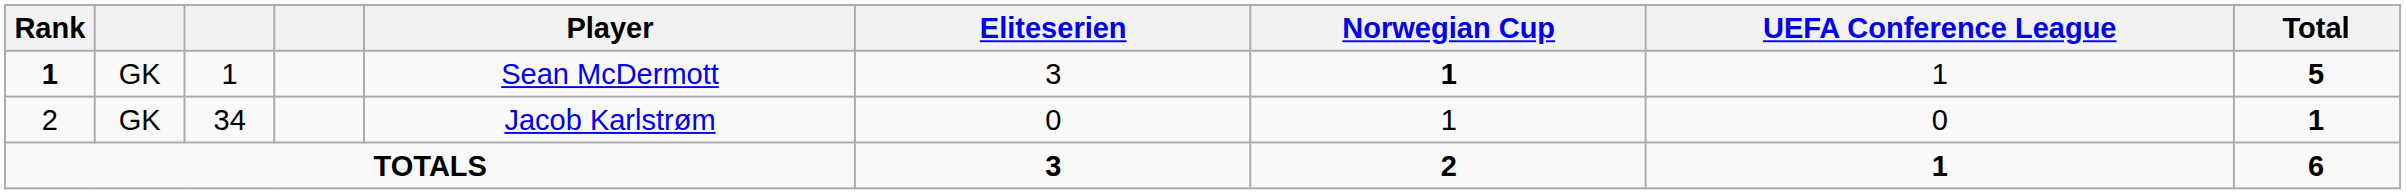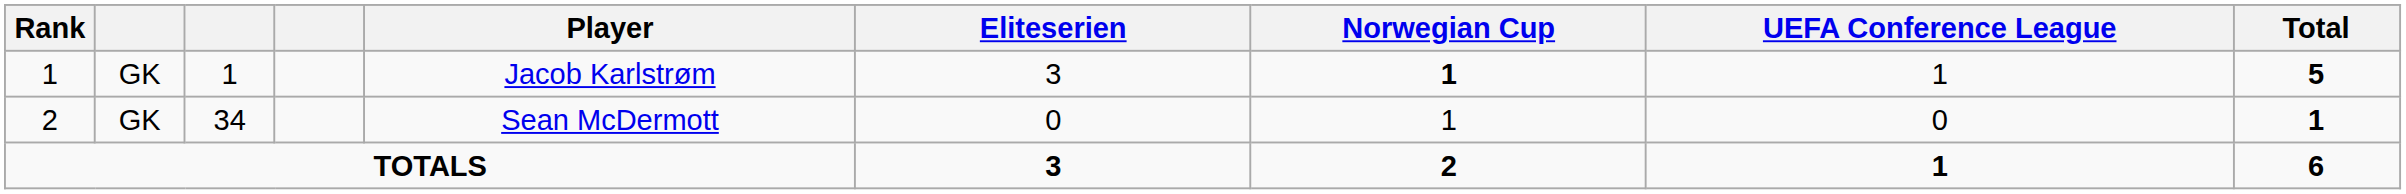(50, 74) bold -> (50, 74) normal
(610, 74) Sean McDermott -> (610, 74) Jacob Karlstrøm
(610, 120) Jacob Karlstrøm -> (610, 120) Sean McDermott
